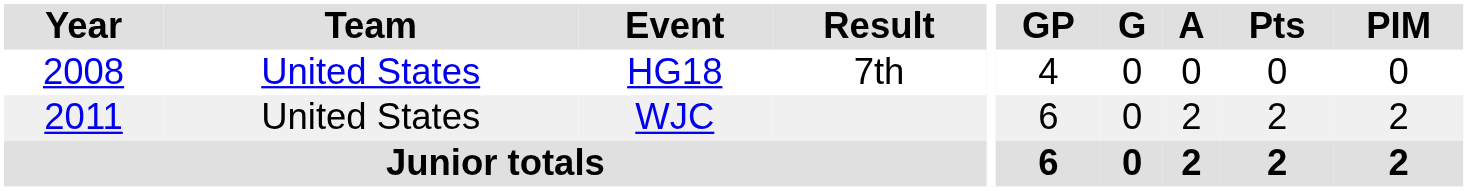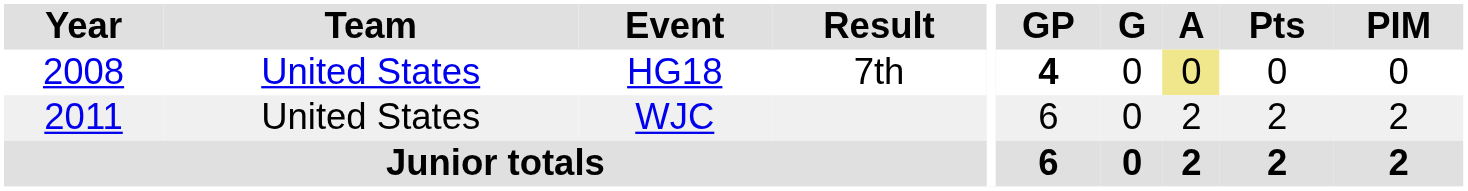(1048, 71) normal -> (1048, 71) bold
(1191, 71) no background -> (1191, 71) khaki background
